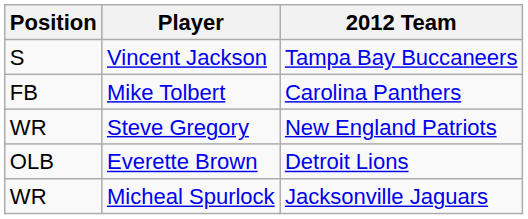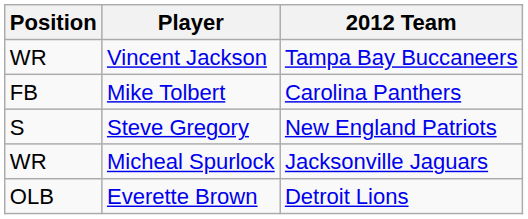(17, 57) S -> (28, 57) WR
(28, 127) WR -> (17, 127) S
rows swapped: (191, 197) <-> (182, 162)
